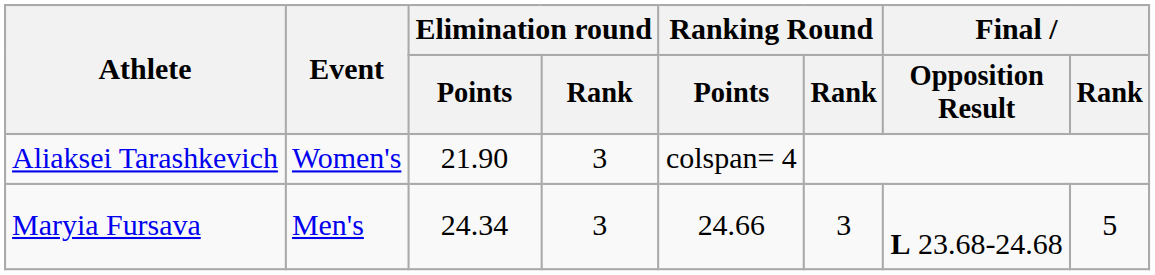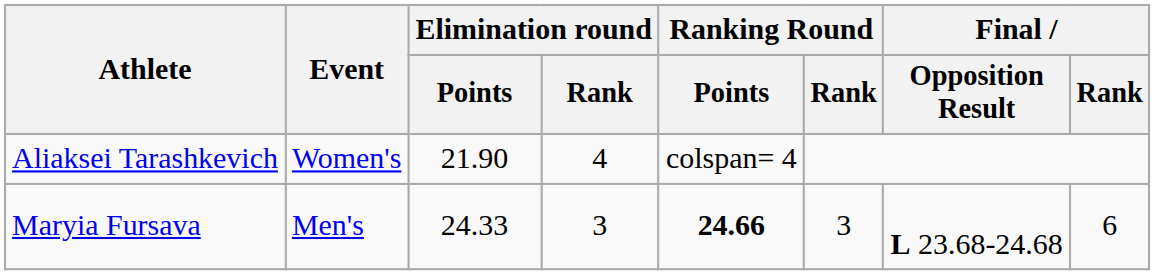(600, 159) 3 -> (600, 159) 4
(475, 226) 24.34 -> (475, 226) 24.33
(731, 226) normal -> (731, 226) bold
(1110, 226) 5 -> (1110, 226) 6
